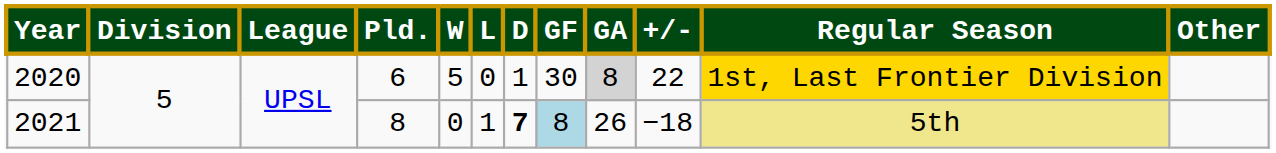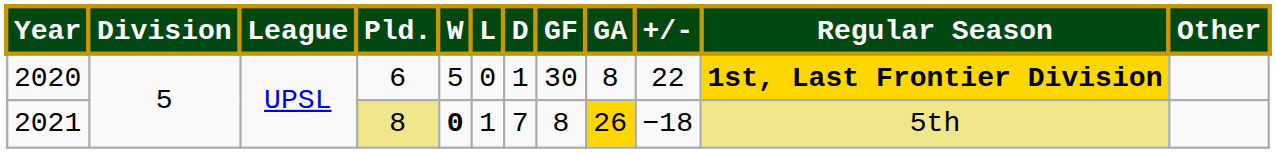(610, 78) lightgrey background -> (610, 78) no background
(935, 78) normal -> (935, 78) bold
(398, 124) no background -> (398, 124) khaki background
(455, 124) normal -> (455, 124) bold
(520, 124) bold -> (520, 124) normal
(561, 124) lightblue background -> (561, 124) no background
(610, 124) no background -> (610, 124) gold background
